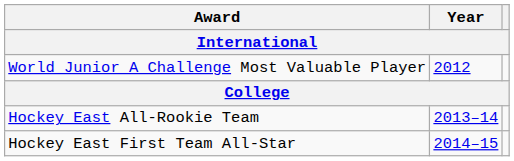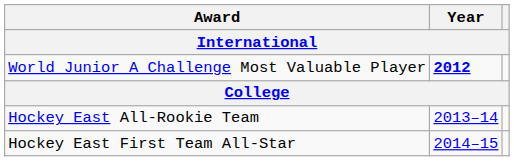(452, 68) normal -> (452, 68) bold
